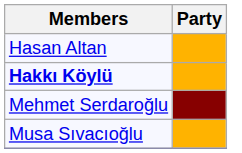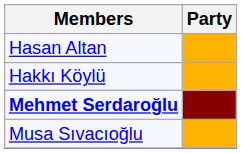(61, 77) bold -> (57, 77) normal
(89, 105) normal -> (94, 105) bold
